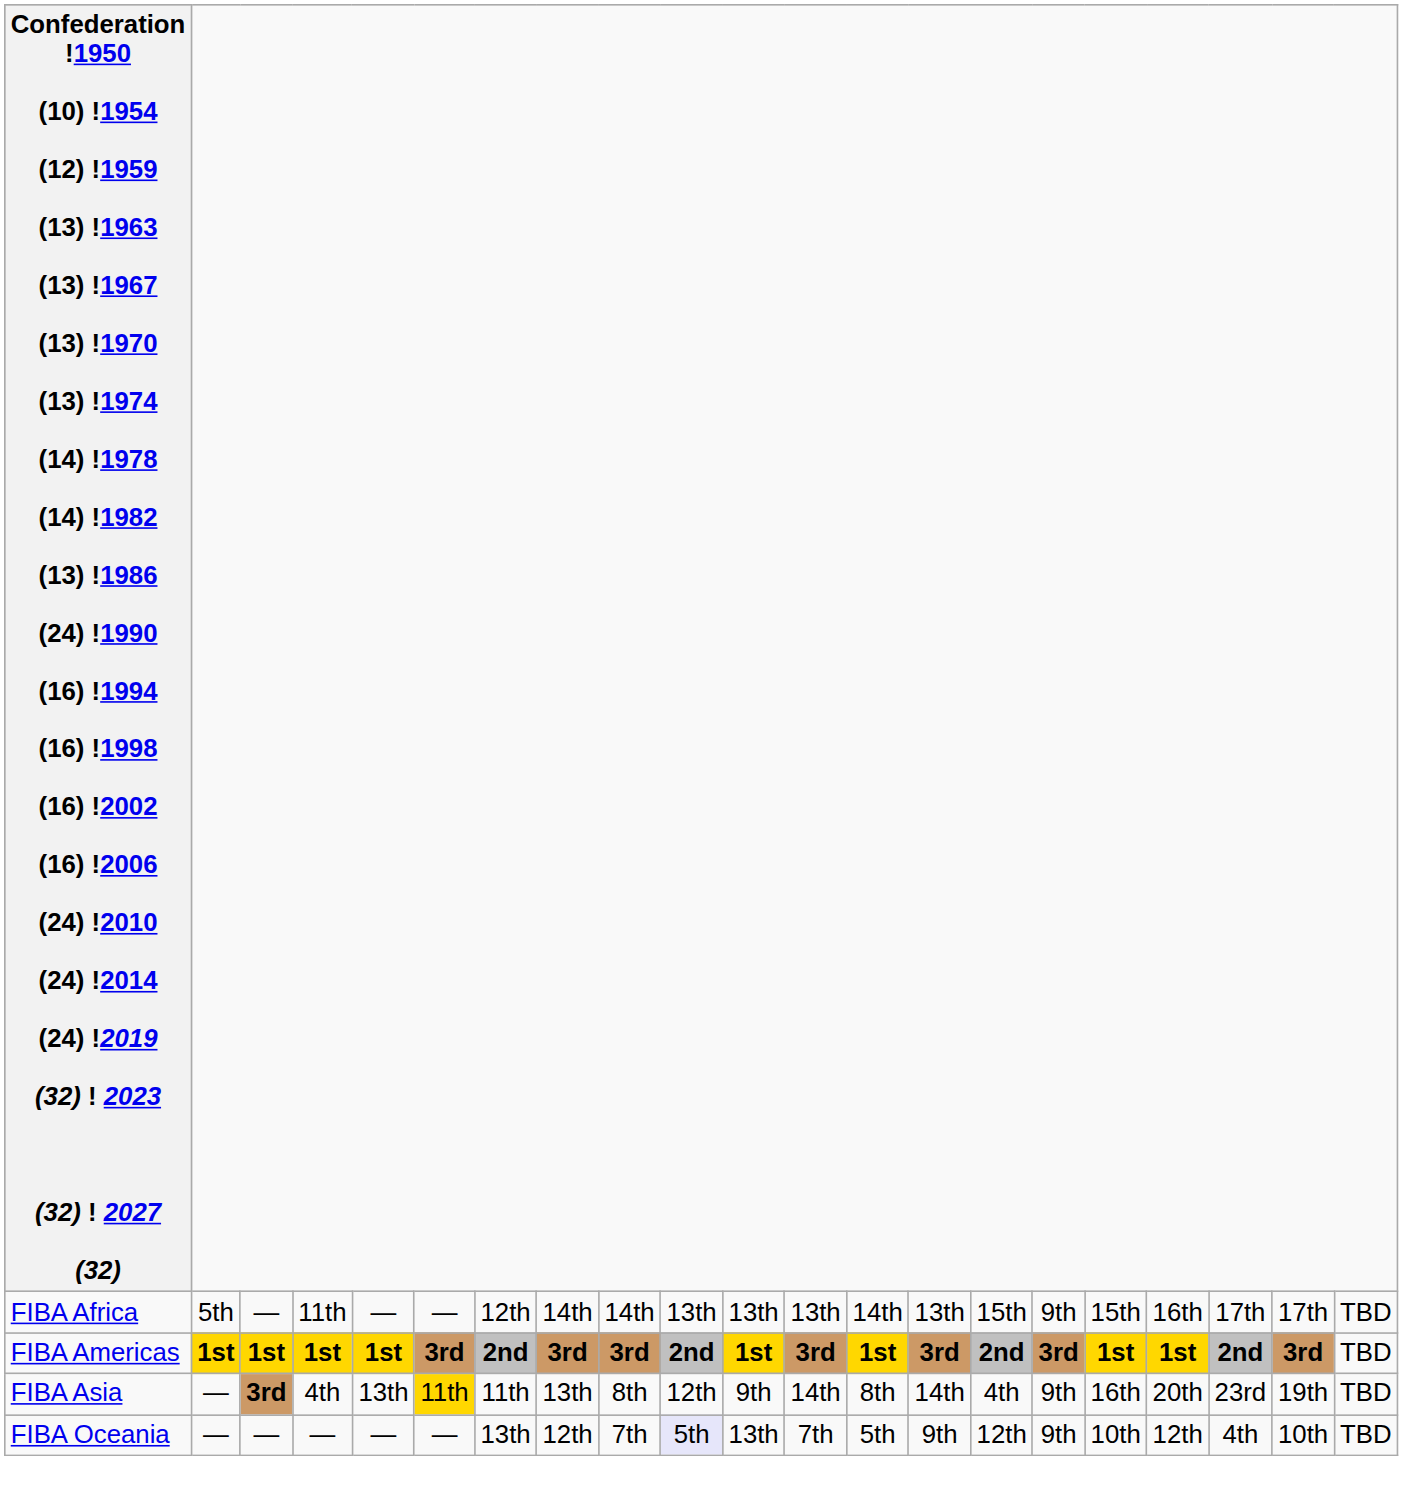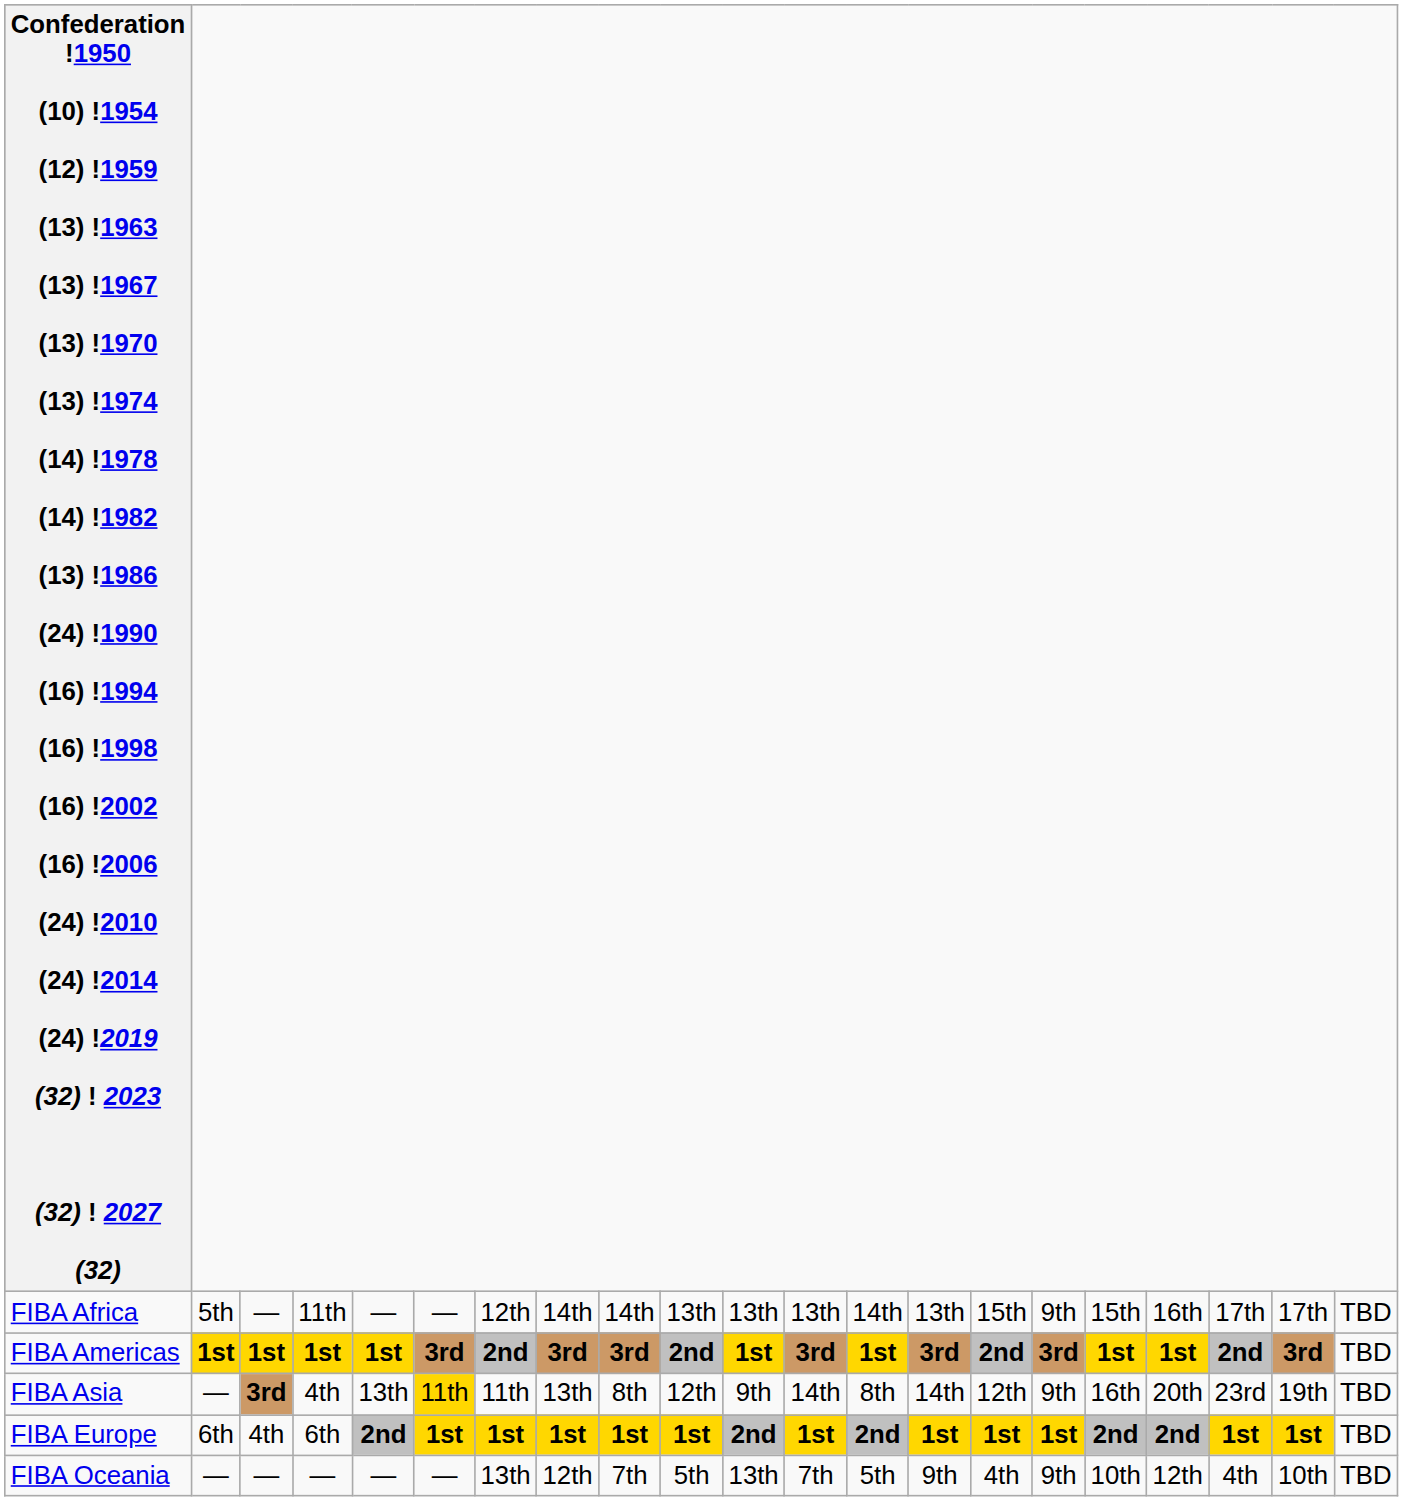(1002, 1393) 4th -> (1002, 1393) 12th
+ row: (84, 1434)
(692, 1434) lavender background -> (692, 1475) no background
(1002, 1434) 12th -> (1002, 1475) 4th
